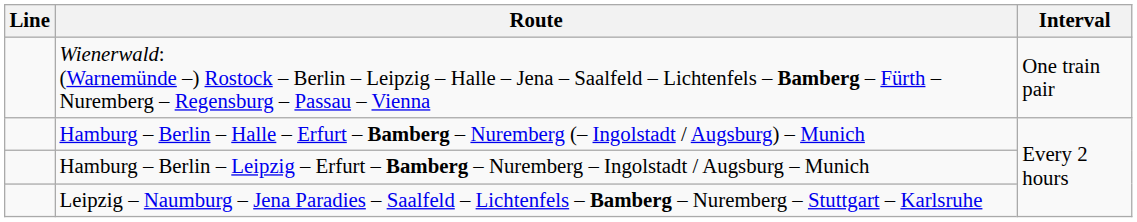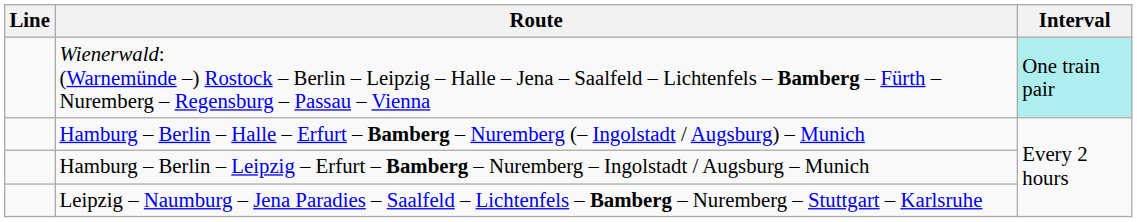(1061, 77) no background -> (1061, 77) paleturquoise background
